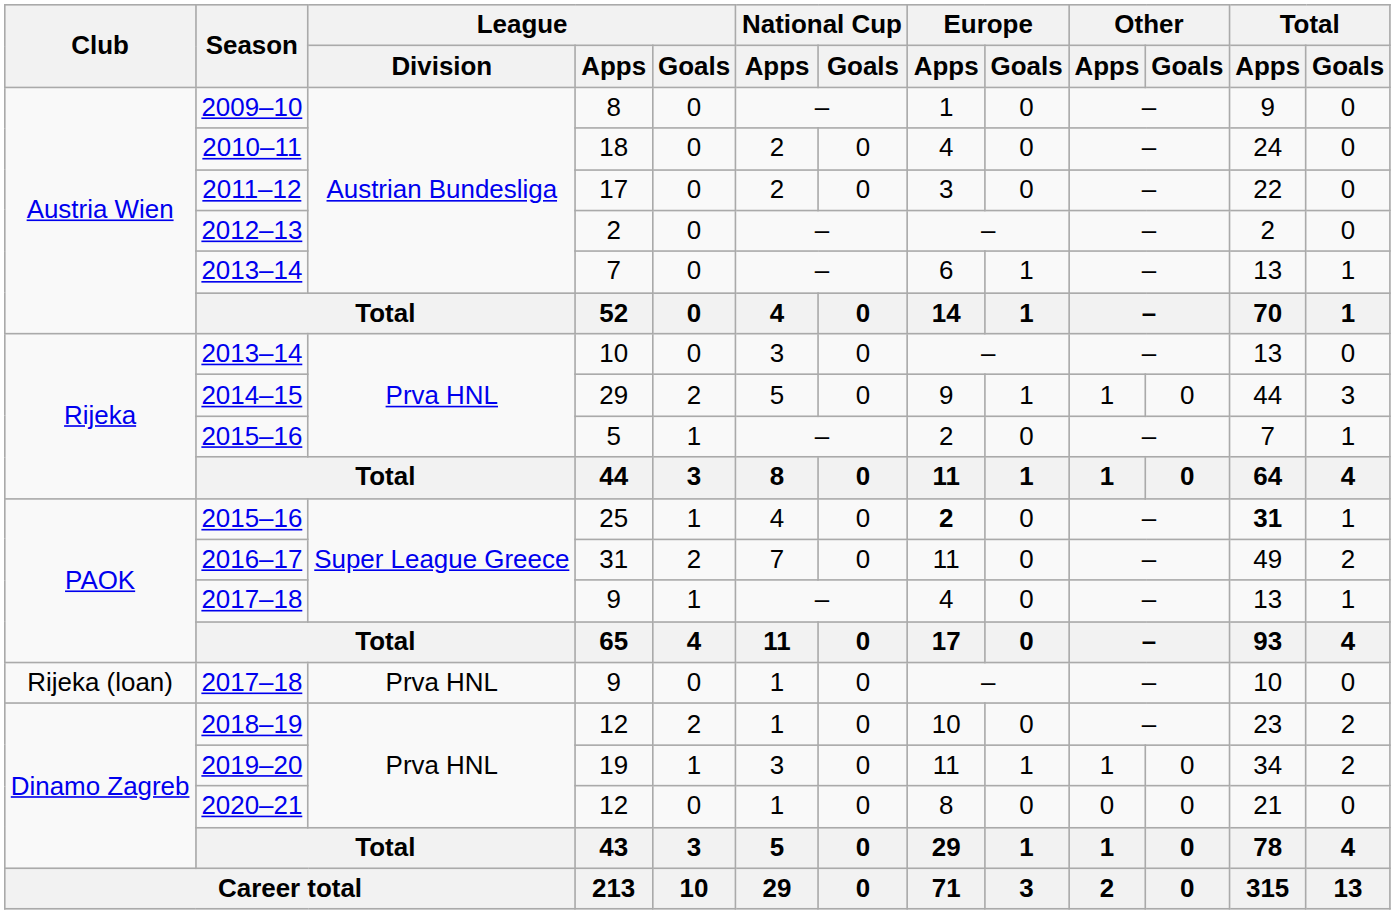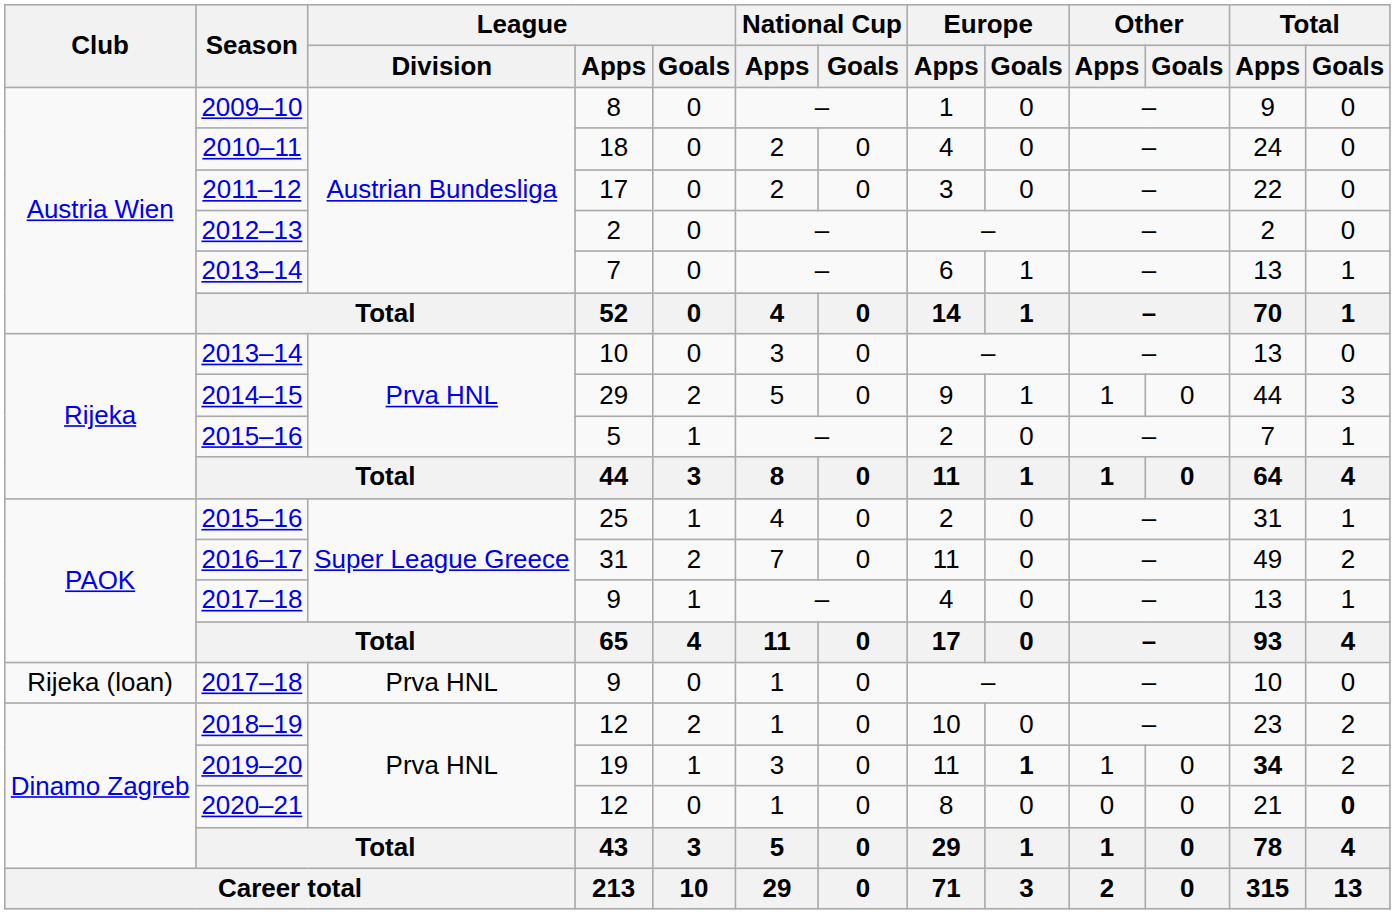(946, 518) bold -> (946, 518) normal
(1268, 518) bold -> (1268, 518) normal
(1027, 764) normal -> (1027, 764) bold
(1268, 764) normal -> (1268, 764) bold
(1348, 806) normal -> (1348, 806) bold
